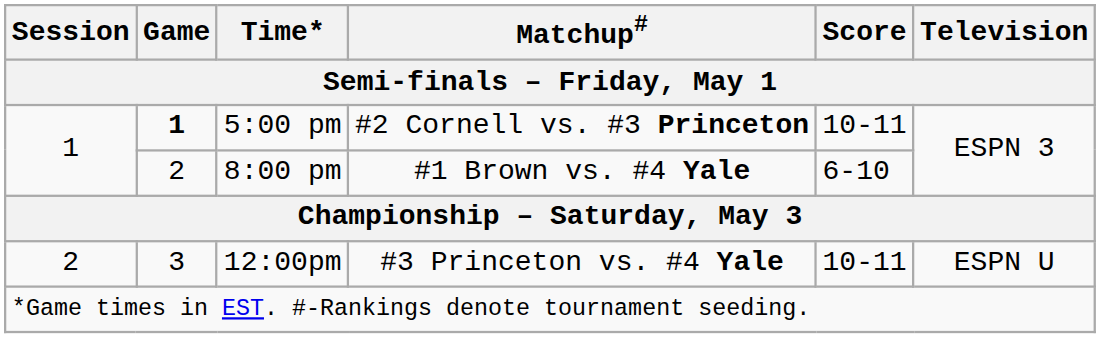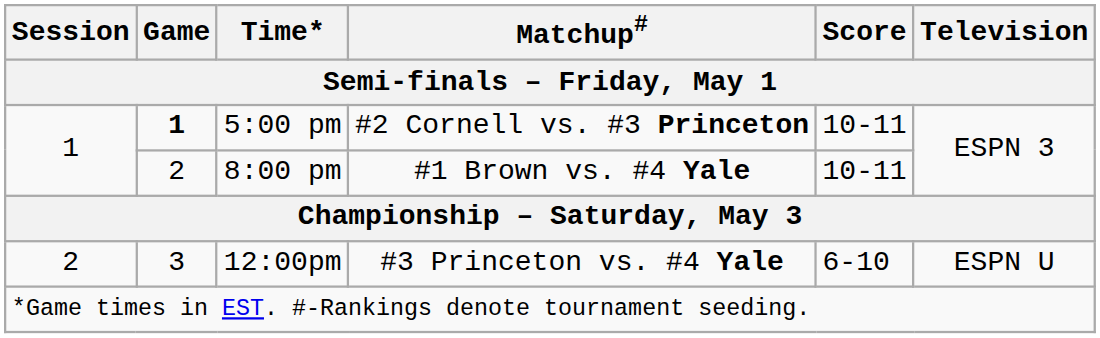(856, 173) 6-10 -> (865, 173) 10-11
(865, 264) 10-11 -> (856, 264) 6-10
